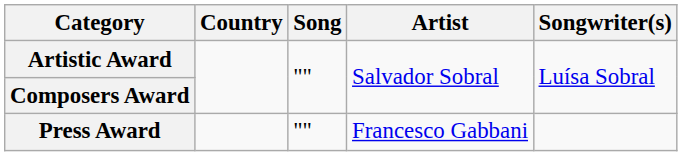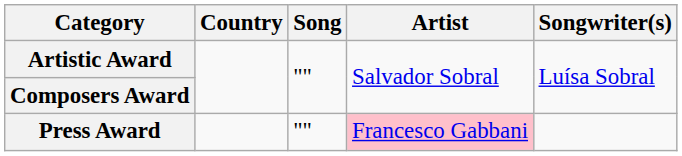(440, 131) no background -> (440, 131) pink background
